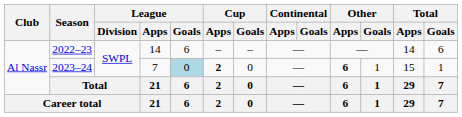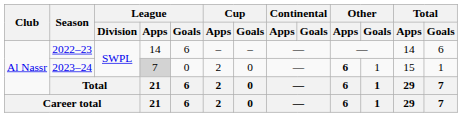(155, 67) no background -> (155, 67) lightgrey background
(187, 67) lightblue background -> (187, 67) no background
(218, 67) bold -> (218, 67) normal
